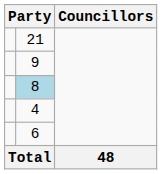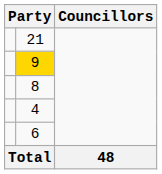(35, 63) no background -> (35, 63) gold background
(35, 87) lightblue background -> (35, 87) no background
